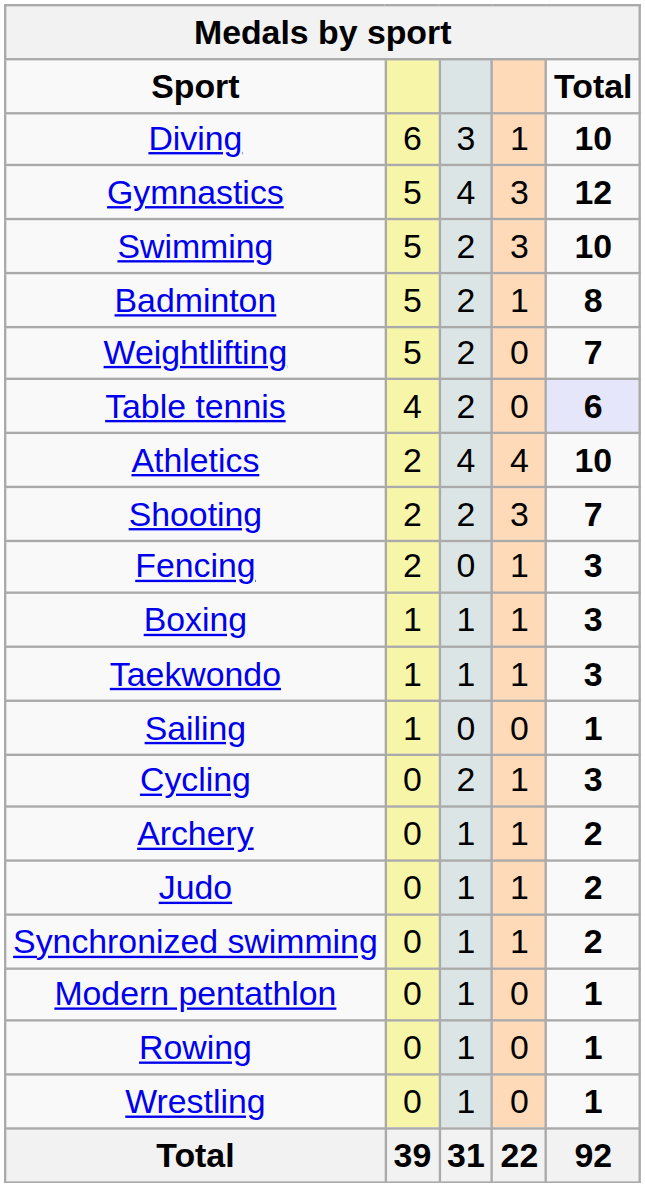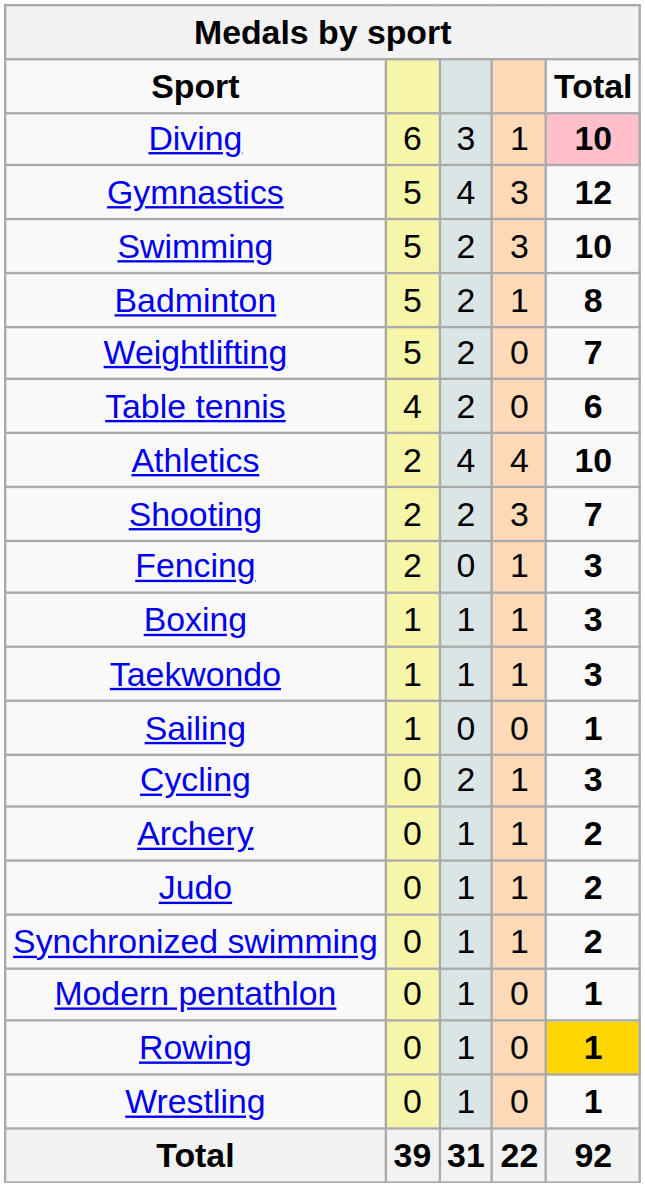(593, 139) no background -> (593, 139) pink background
(593, 407) lavender background -> (593, 407) no background
(593, 1048) no background -> (593, 1048) gold background
